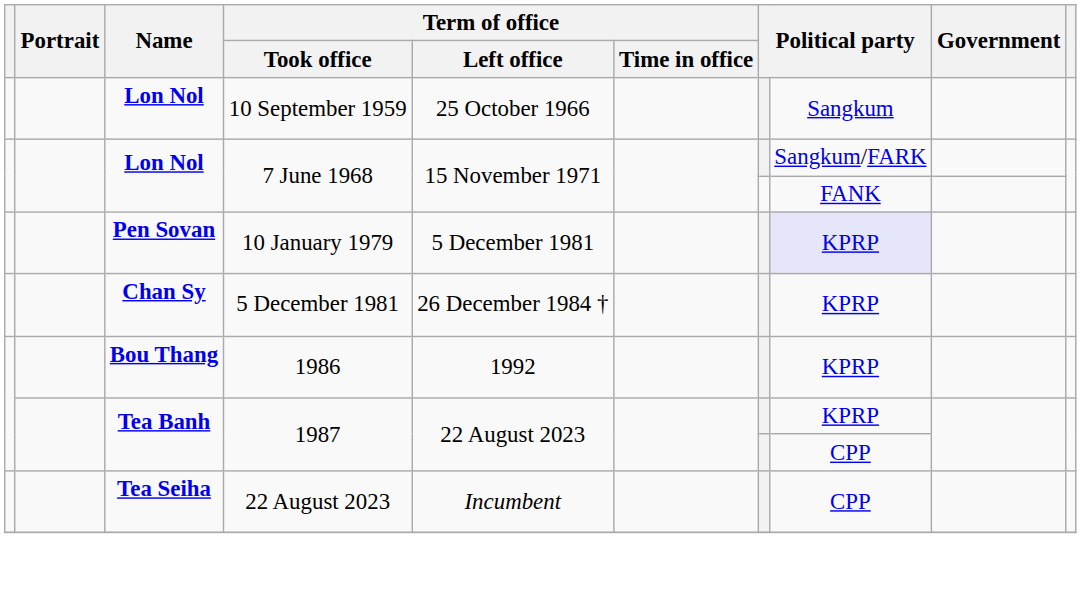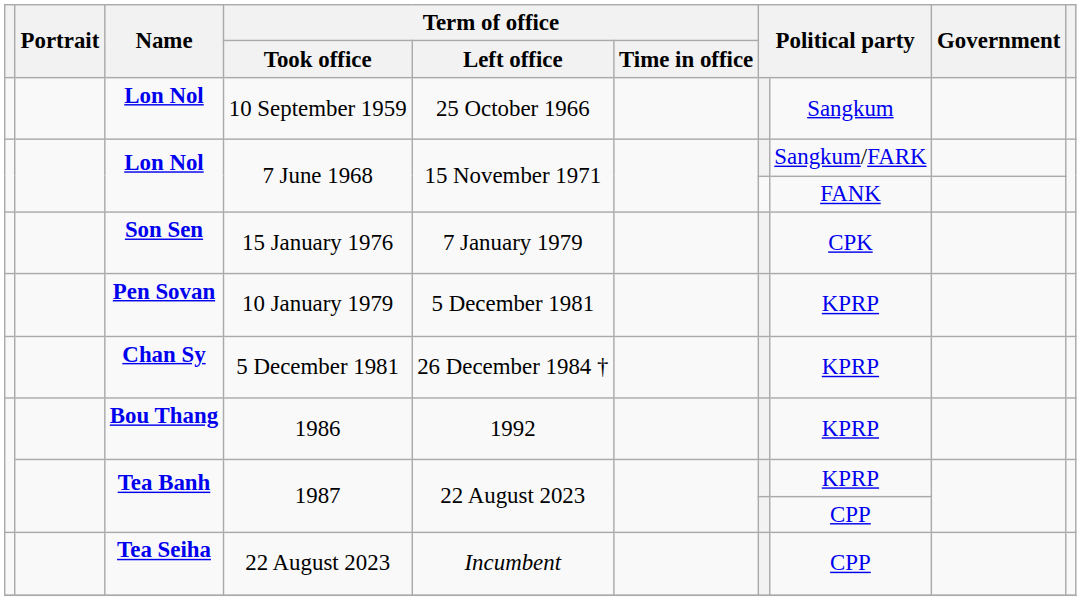+ row: (164, 229)
(850, 242) lavender background -> (850, 304) no background
